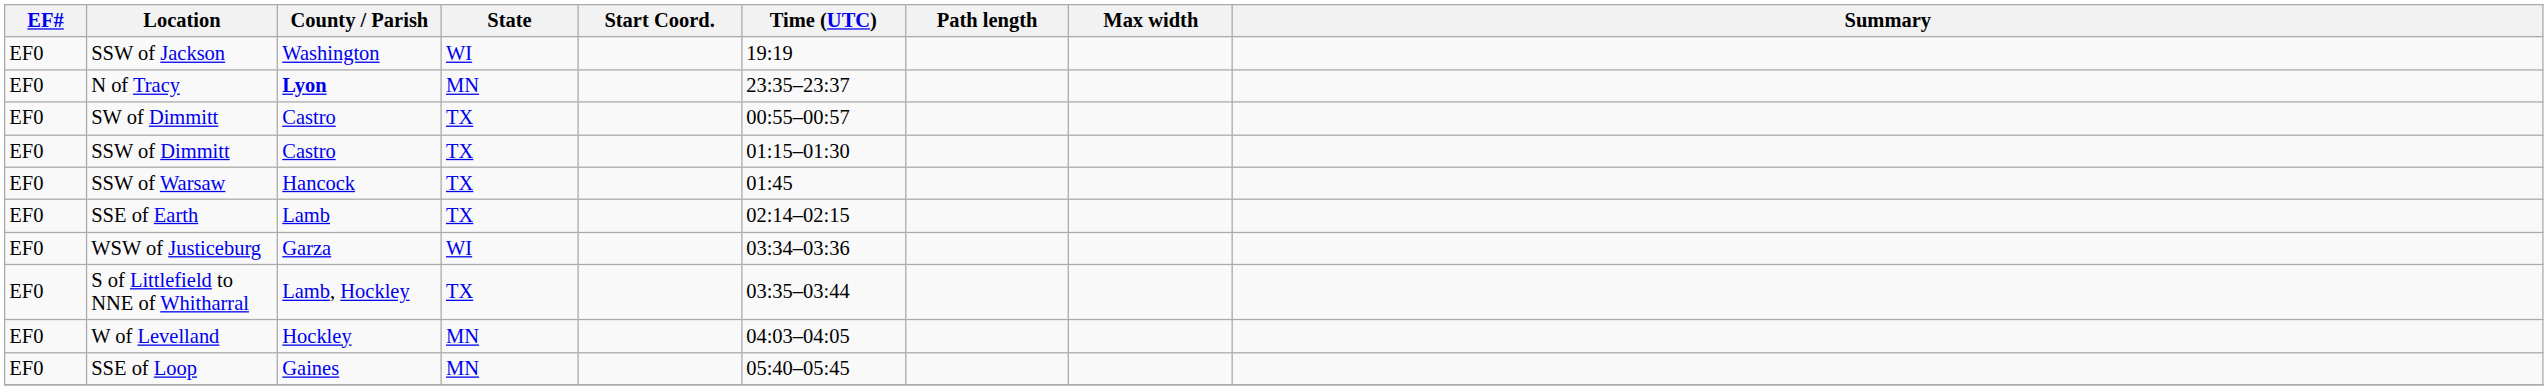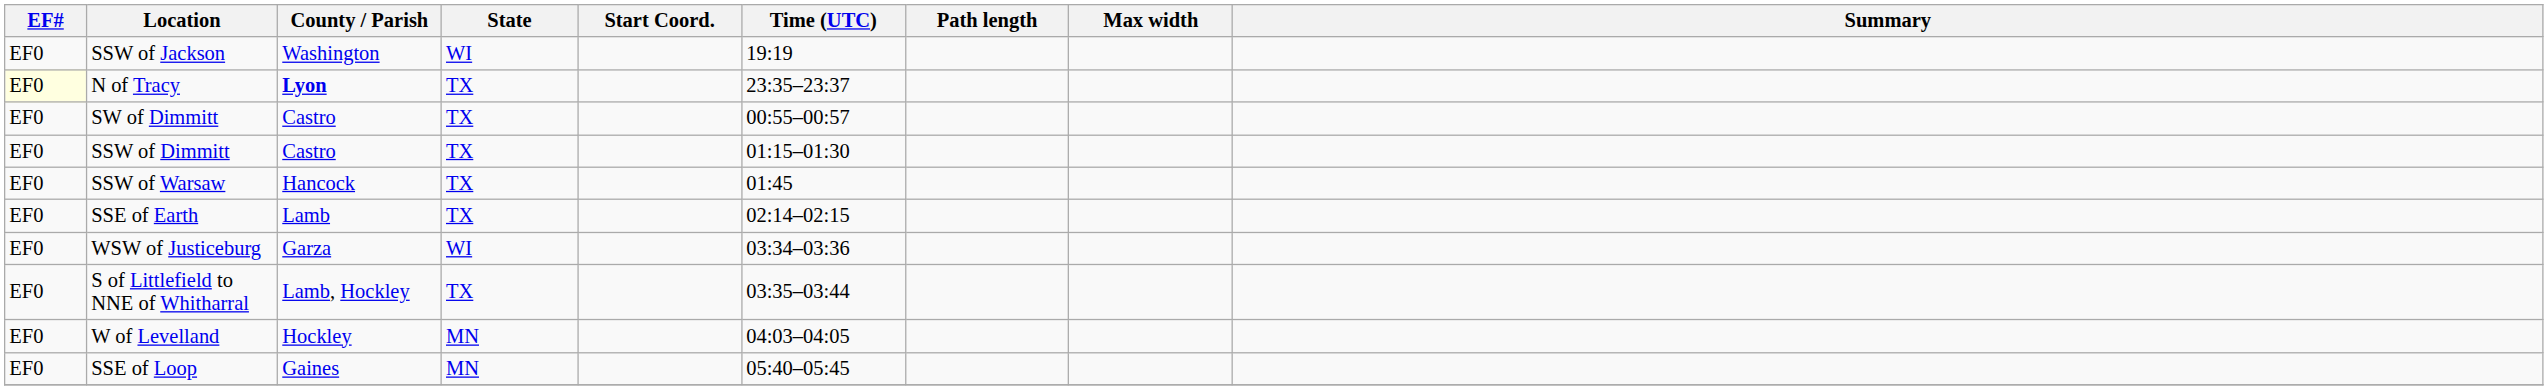(26, 85) no background -> (26, 85) lightyellow background
(462, 85) MN -> (460, 85) TX
